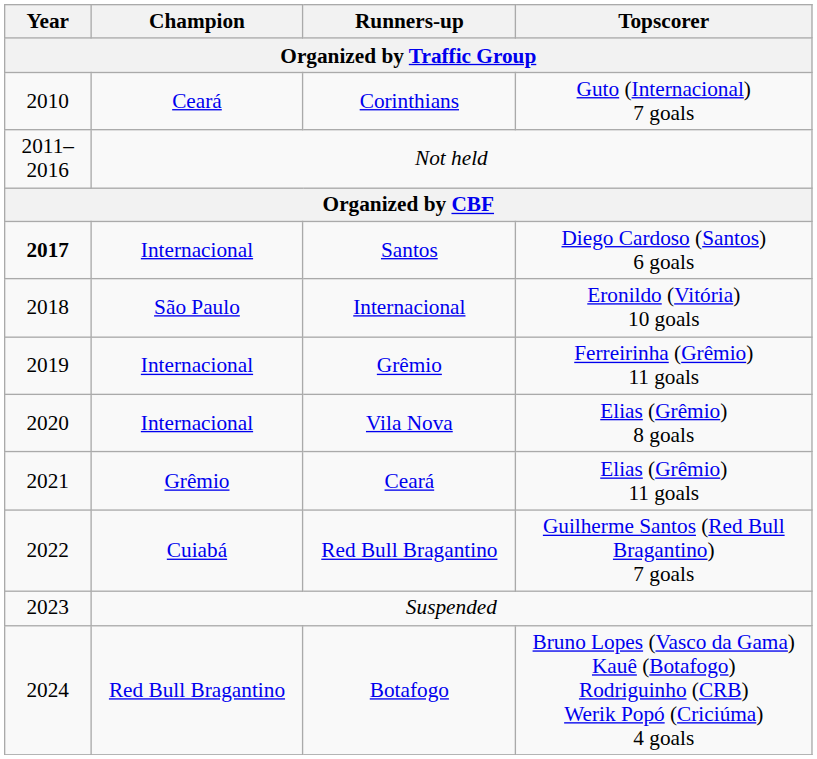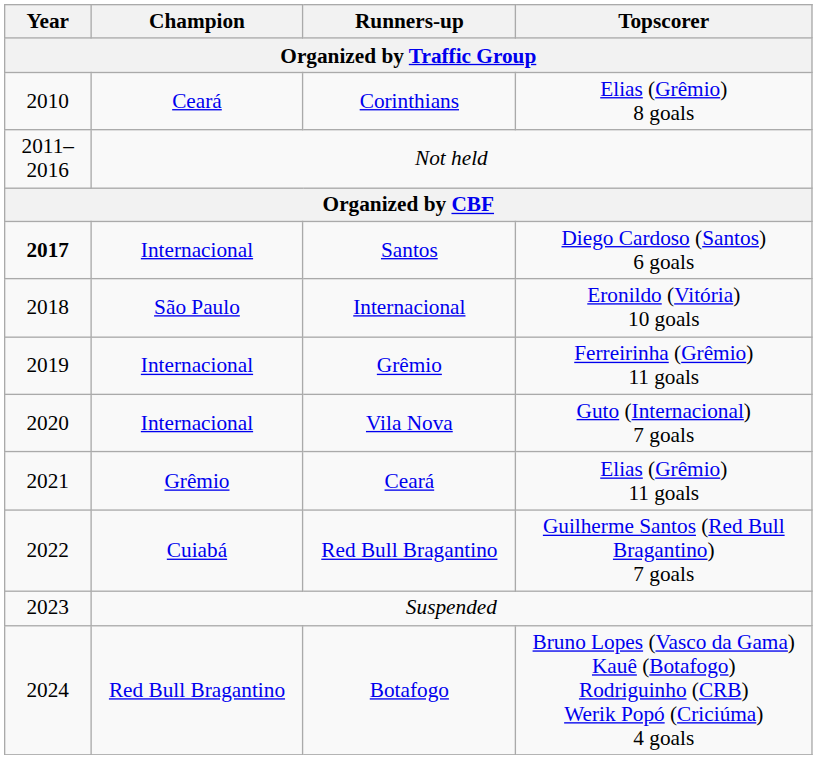(664, 100) Guto (Internacional) 7 goals -> (664, 100) Elias (Grêmio) 8 goals
(664, 423) Elias (Grêmio) 8 goals -> (664, 423) Guto (Internacional) 7 goals
